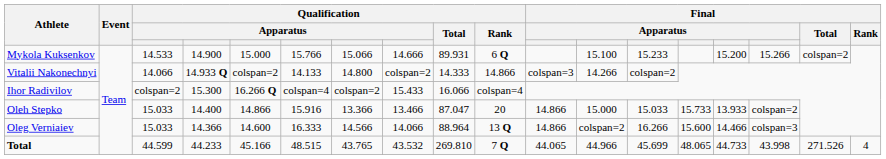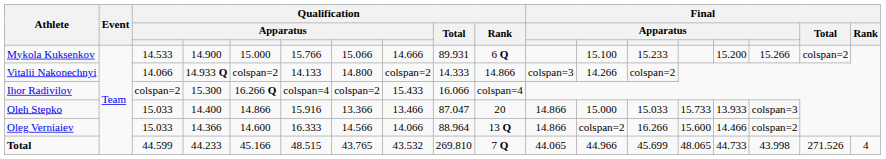(775, 109) colspan=2 -> (775, 109) colspan=3
(775, 127) colspan=3 -> (775, 127) colspan=2
